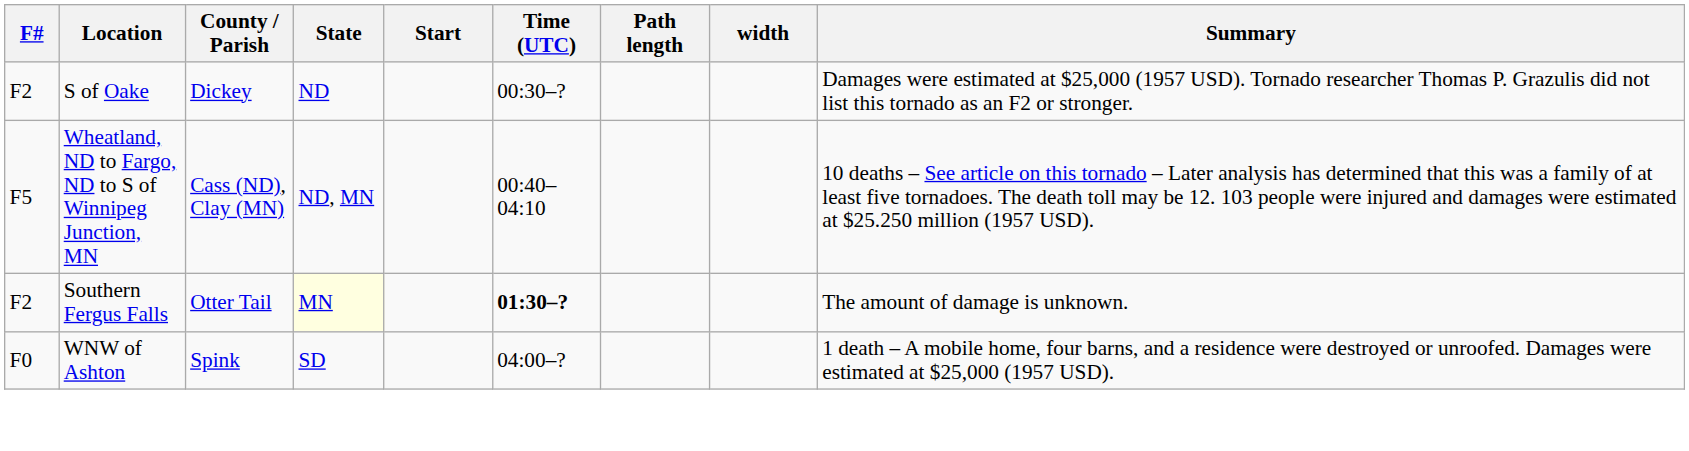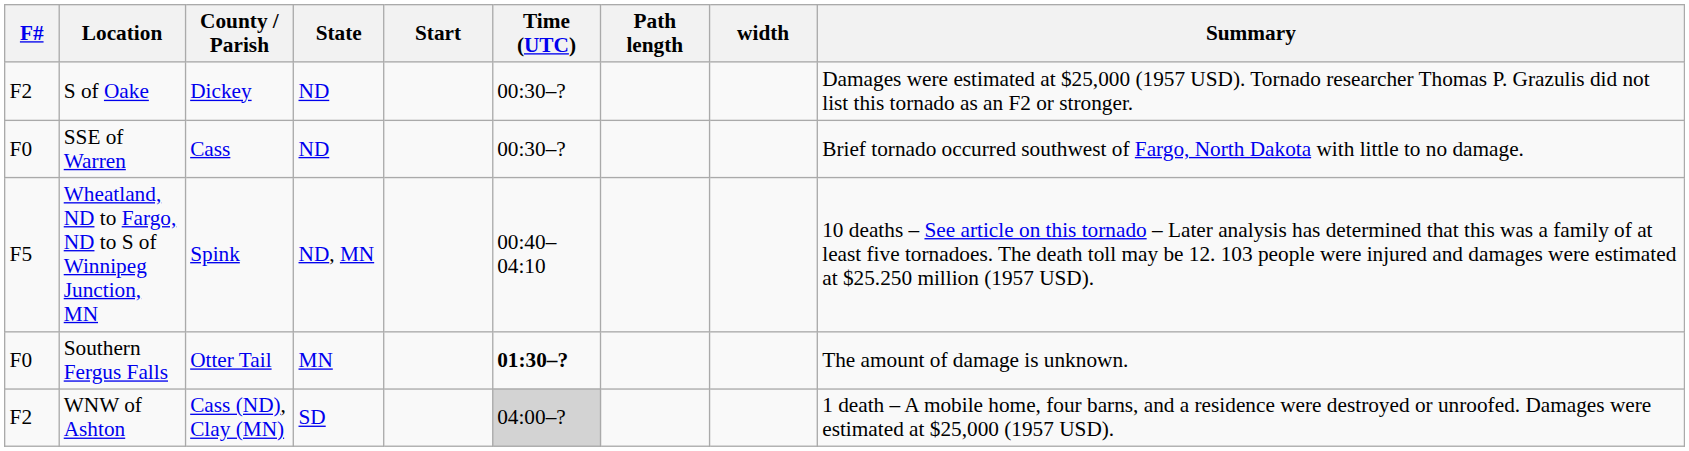+ row: (95, 148)
(238, 196) Cass (ND), Clay (MN) -> (215, 254) Spink
(21, 302) F2 -> (21, 359) F0
(316, 302) lightyellow background -> (316, 359) no background
(21, 359) F0 -> (21, 417) F2
(215, 359) Spink -> (238, 417) Cass (ND), Clay (MN)
(531, 359) no background -> (531, 417) lightgrey background
